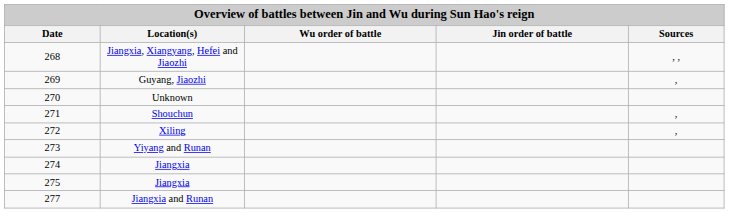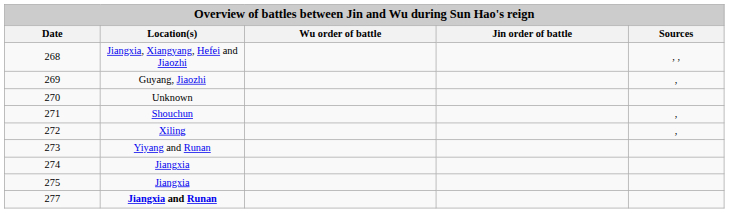(172, 199) normal -> (172, 199) bold
